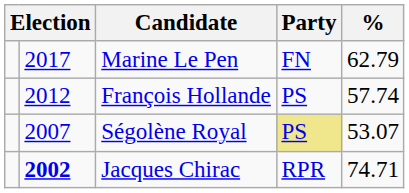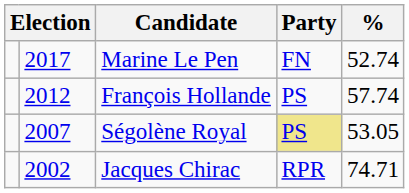(373, 59) 62.79 -> (373, 59) 52.74
(373, 132) 53.07 -> (373, 132) 53.05
(47, 168) bold -> (47, 168) normal
